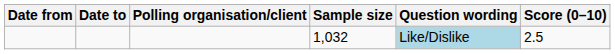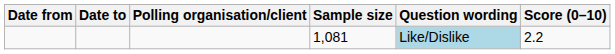(330, 37) 1,032 -> (330, 37) 1,081
(534, 37) 2.5 -> (534, 37) 2.2
